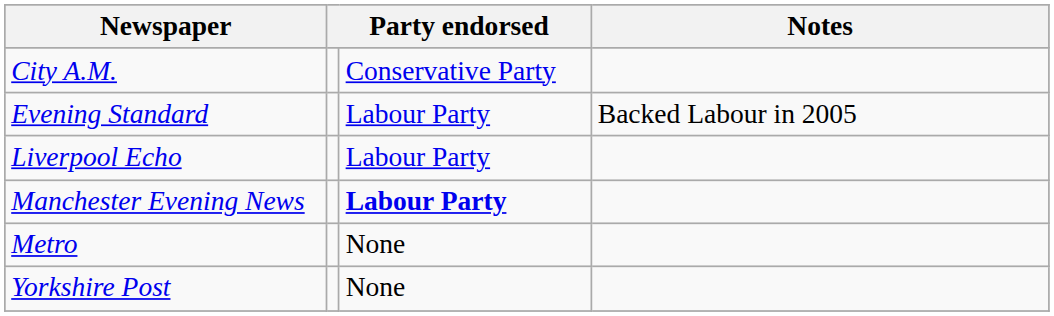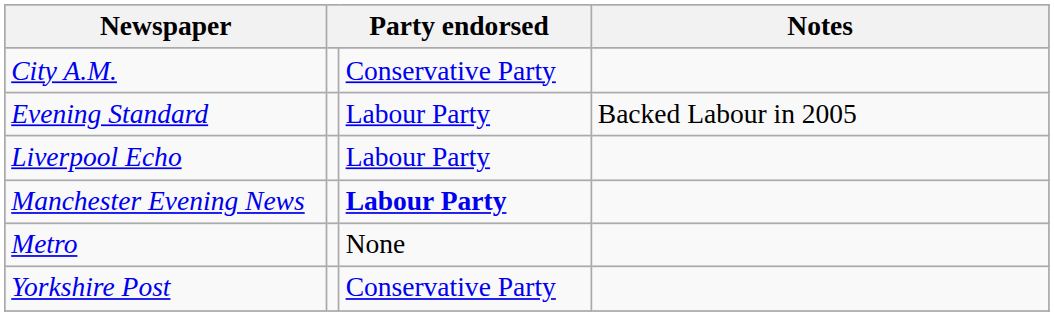(375, 288) None -> (451, 288) Conservative Party
